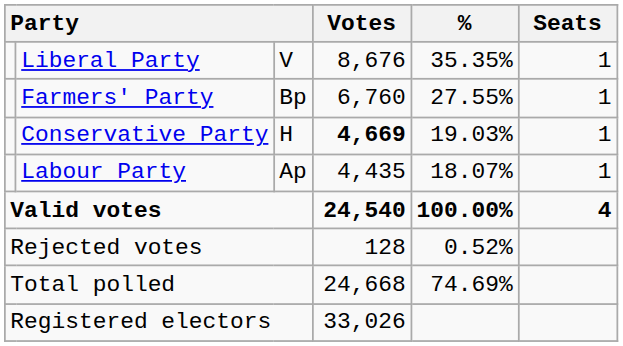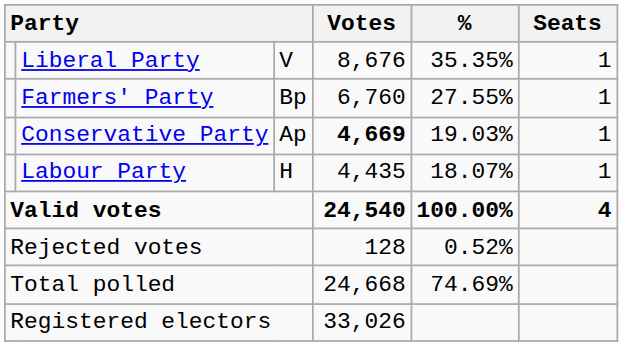(286, 135) H -> (293, 135) Ap
(293, 173) Ap -> (286, 173) H
